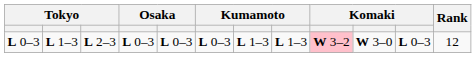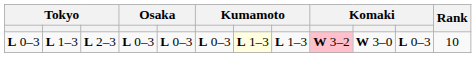(253, 42) no background -> (253, 42) lightyellow background
(452, 42) 12 -> (452, 42) 10
